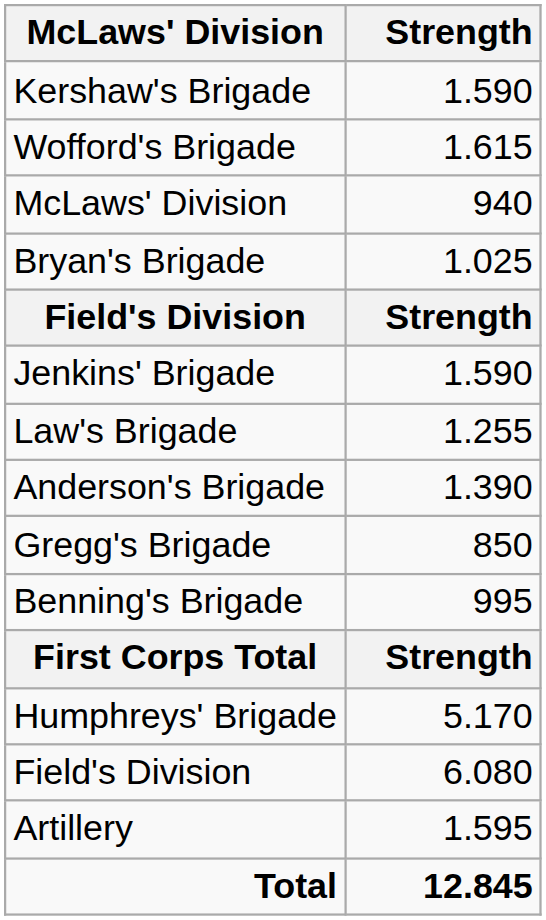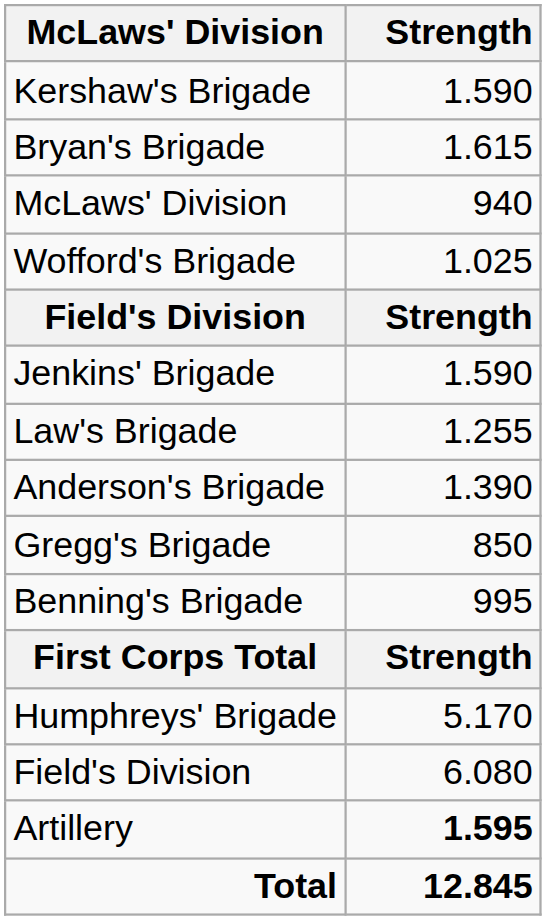(155, 146) Wofford's Brigade -> (139, 146) Bryan's Brigade
(139, 260) Bryan's Brigade -> (155, 260) Wofford's Brigade
(488, 828) normal -> (488, 828) bold
